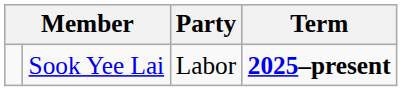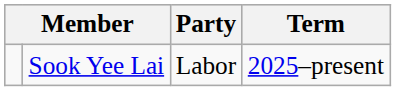(319, 64) bold -> (316, 64) normal
